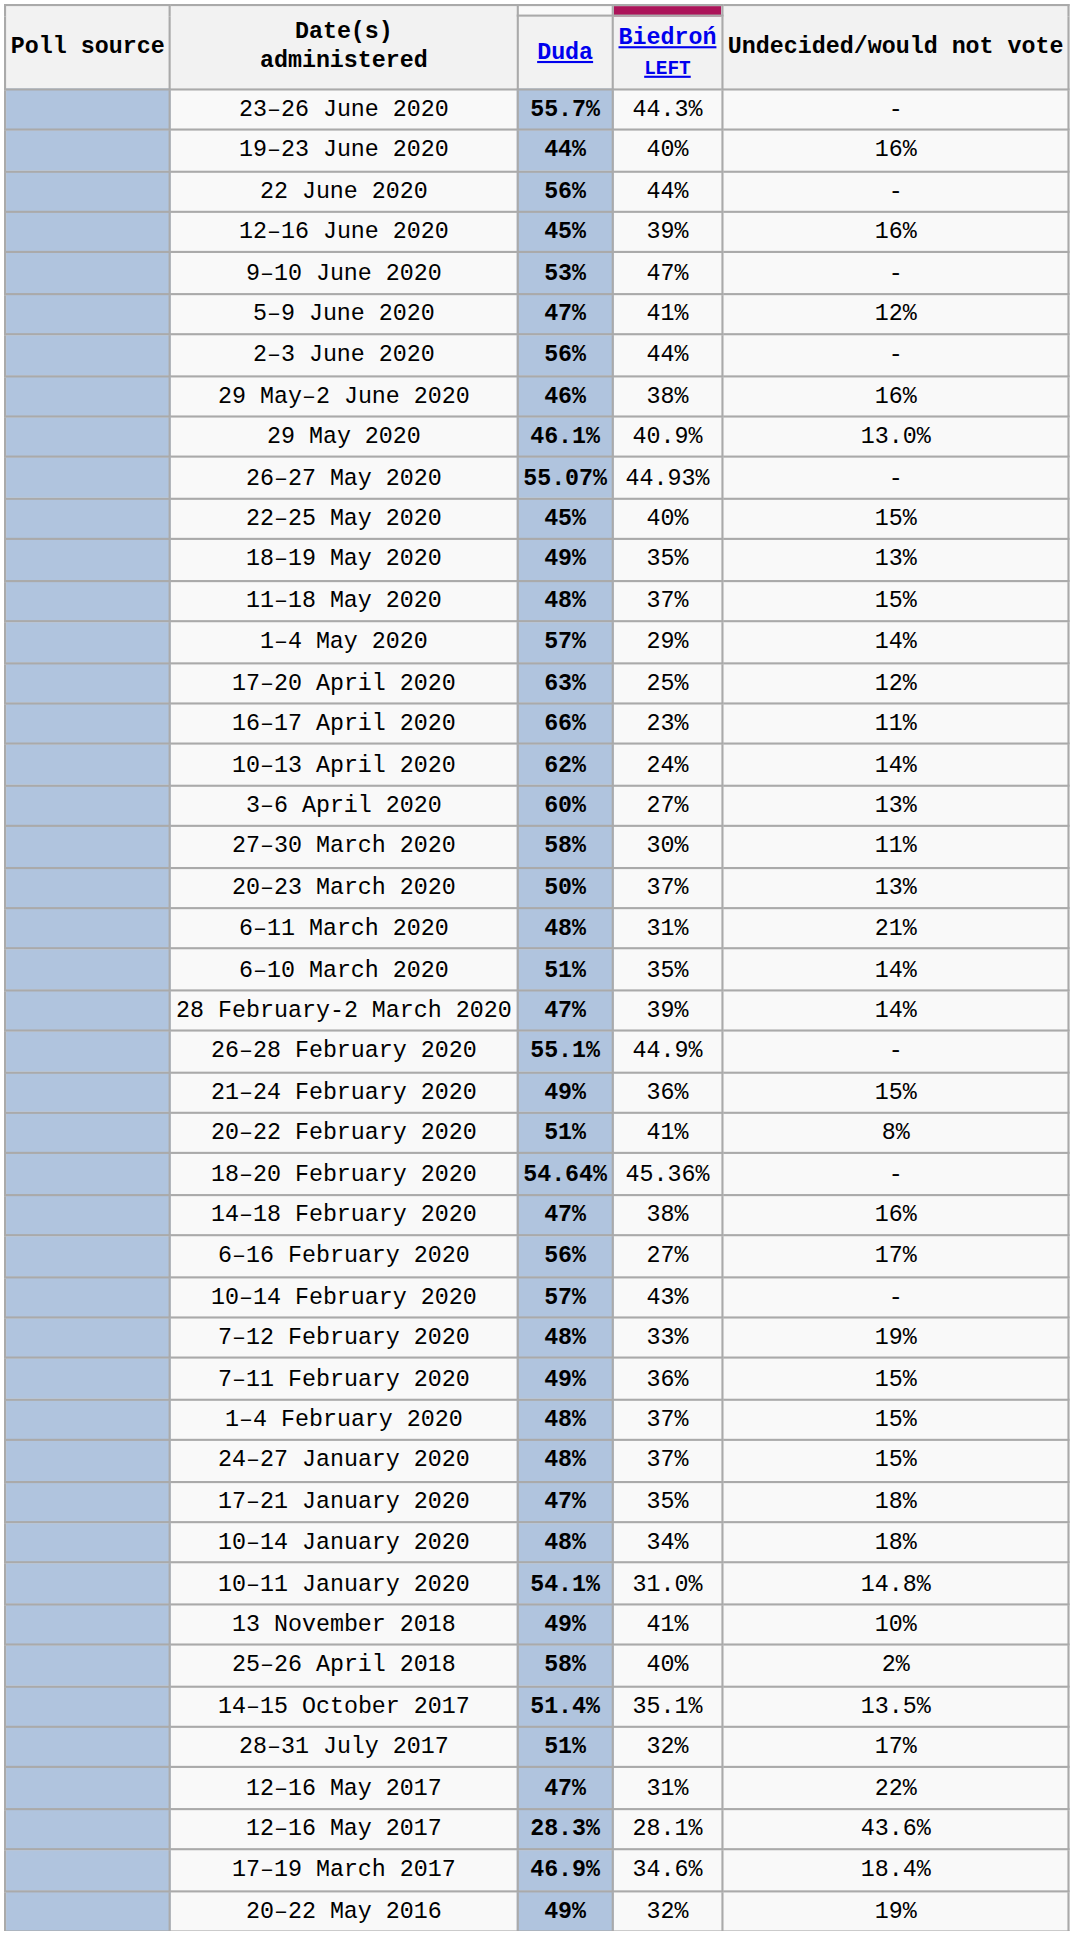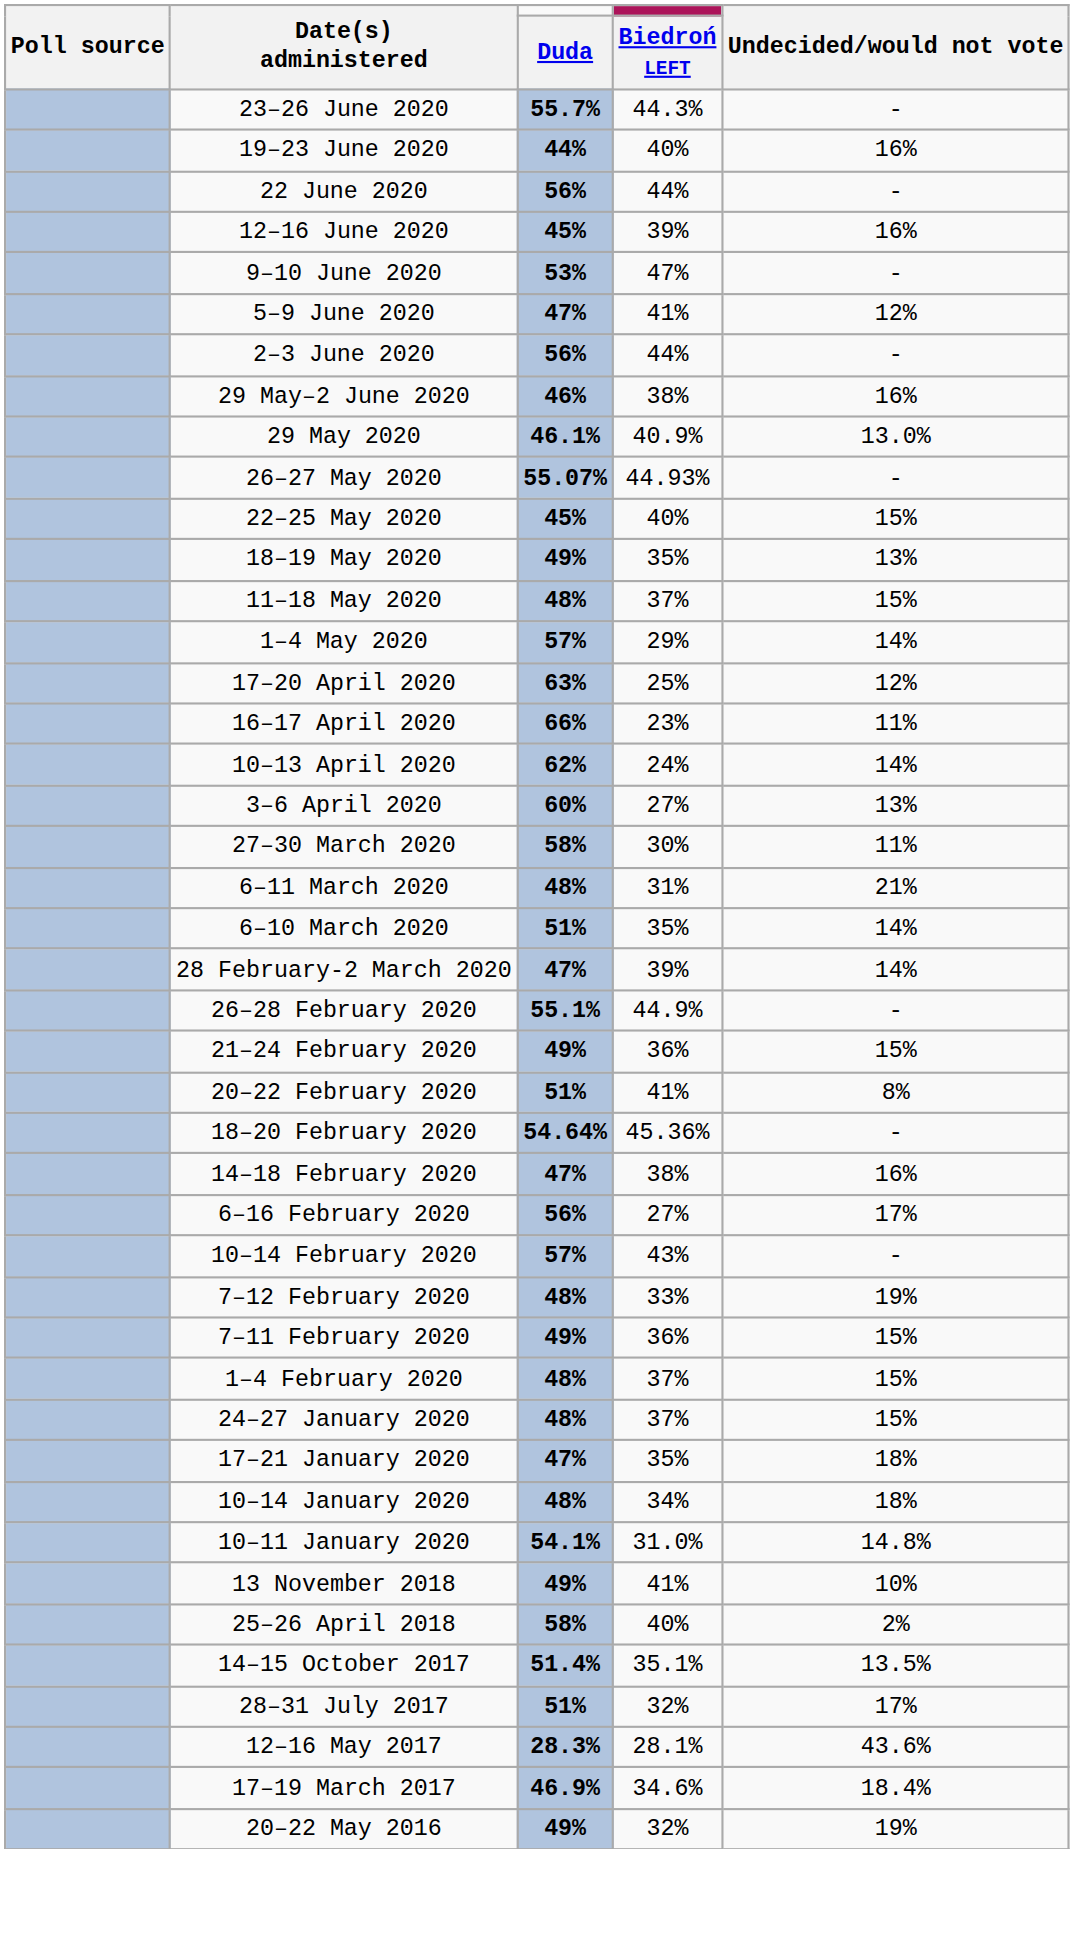- row: (344, 888)
- row: (344, 1788)
